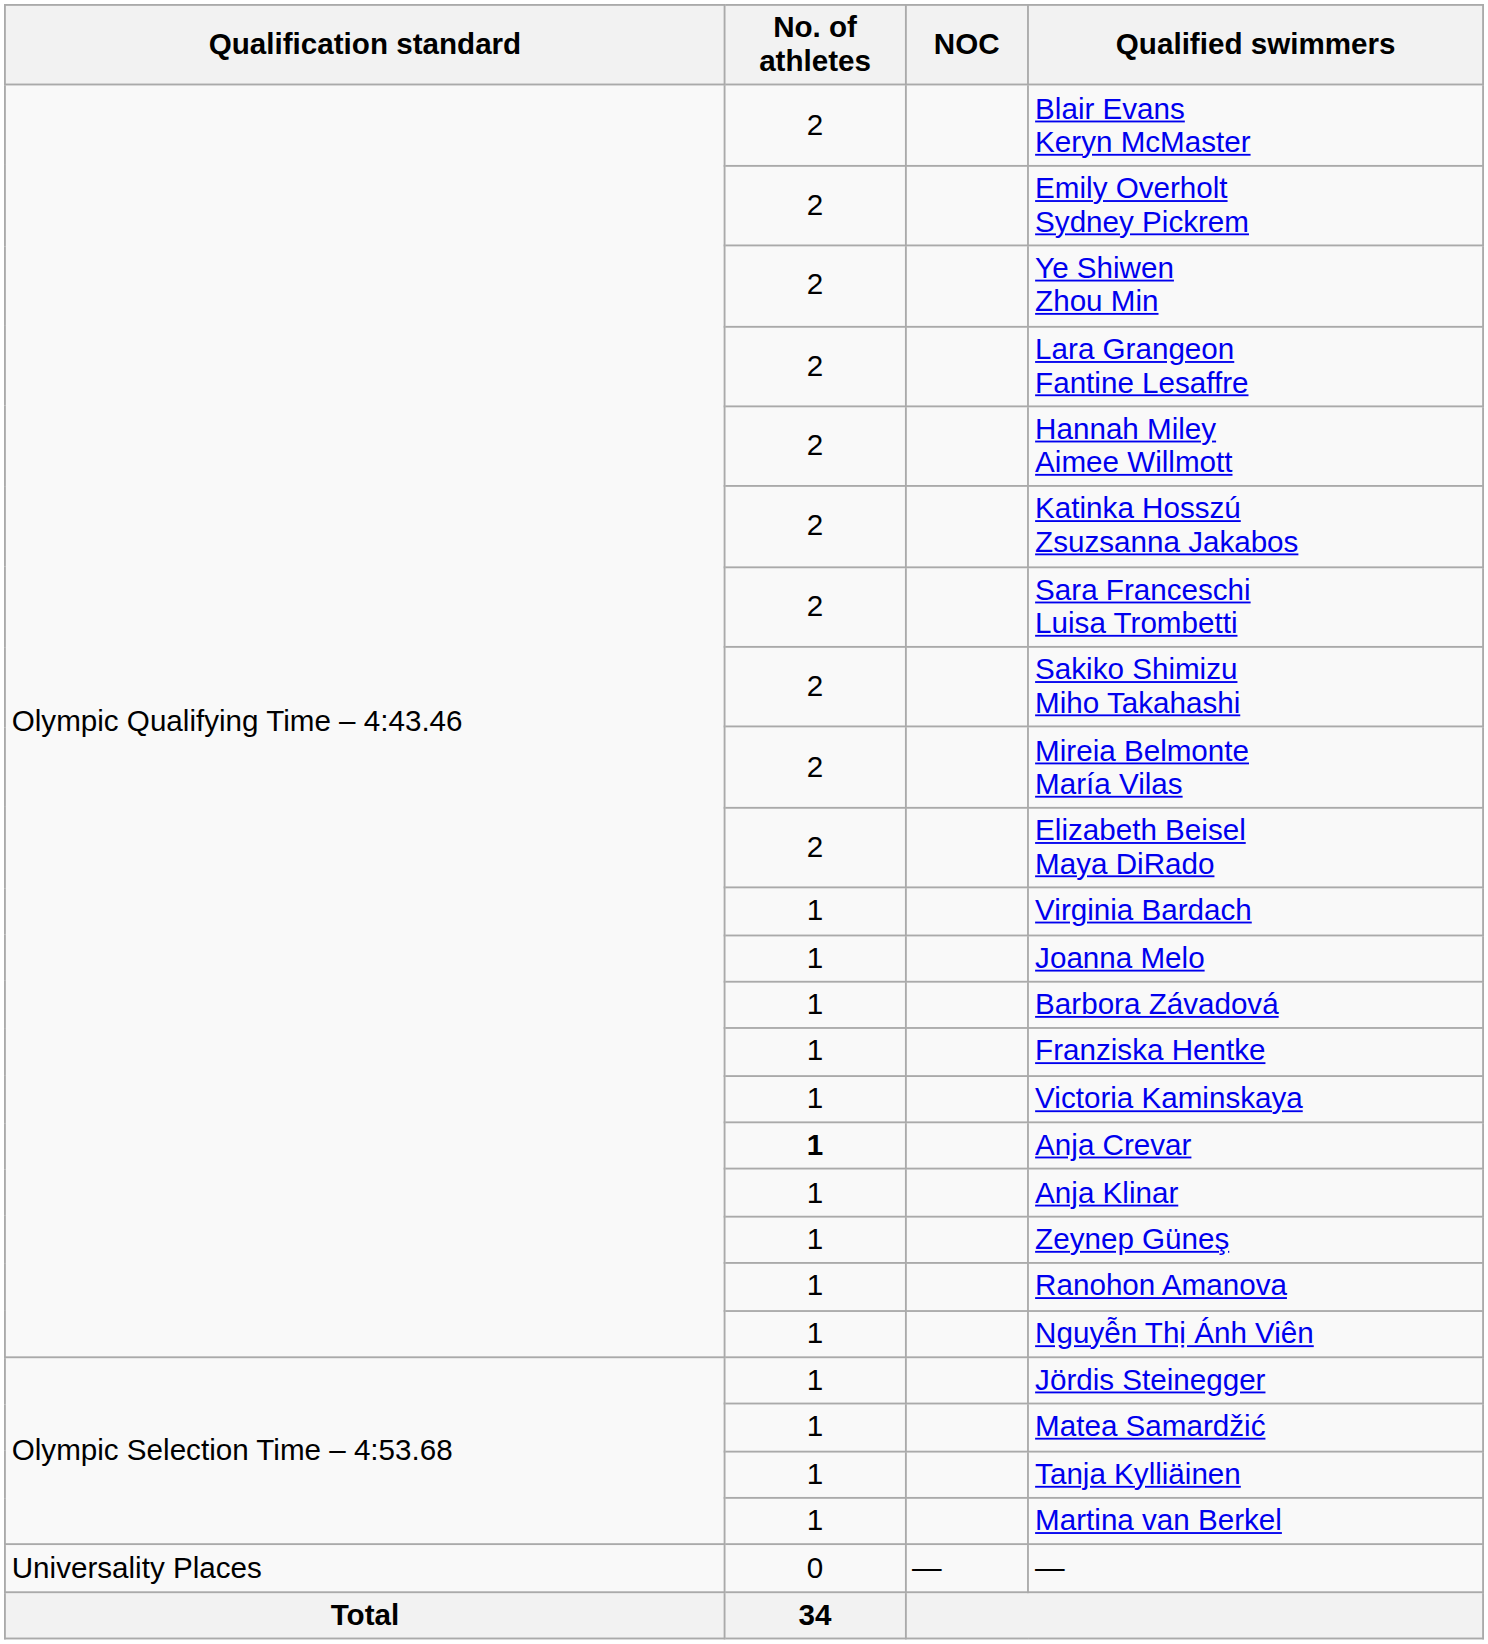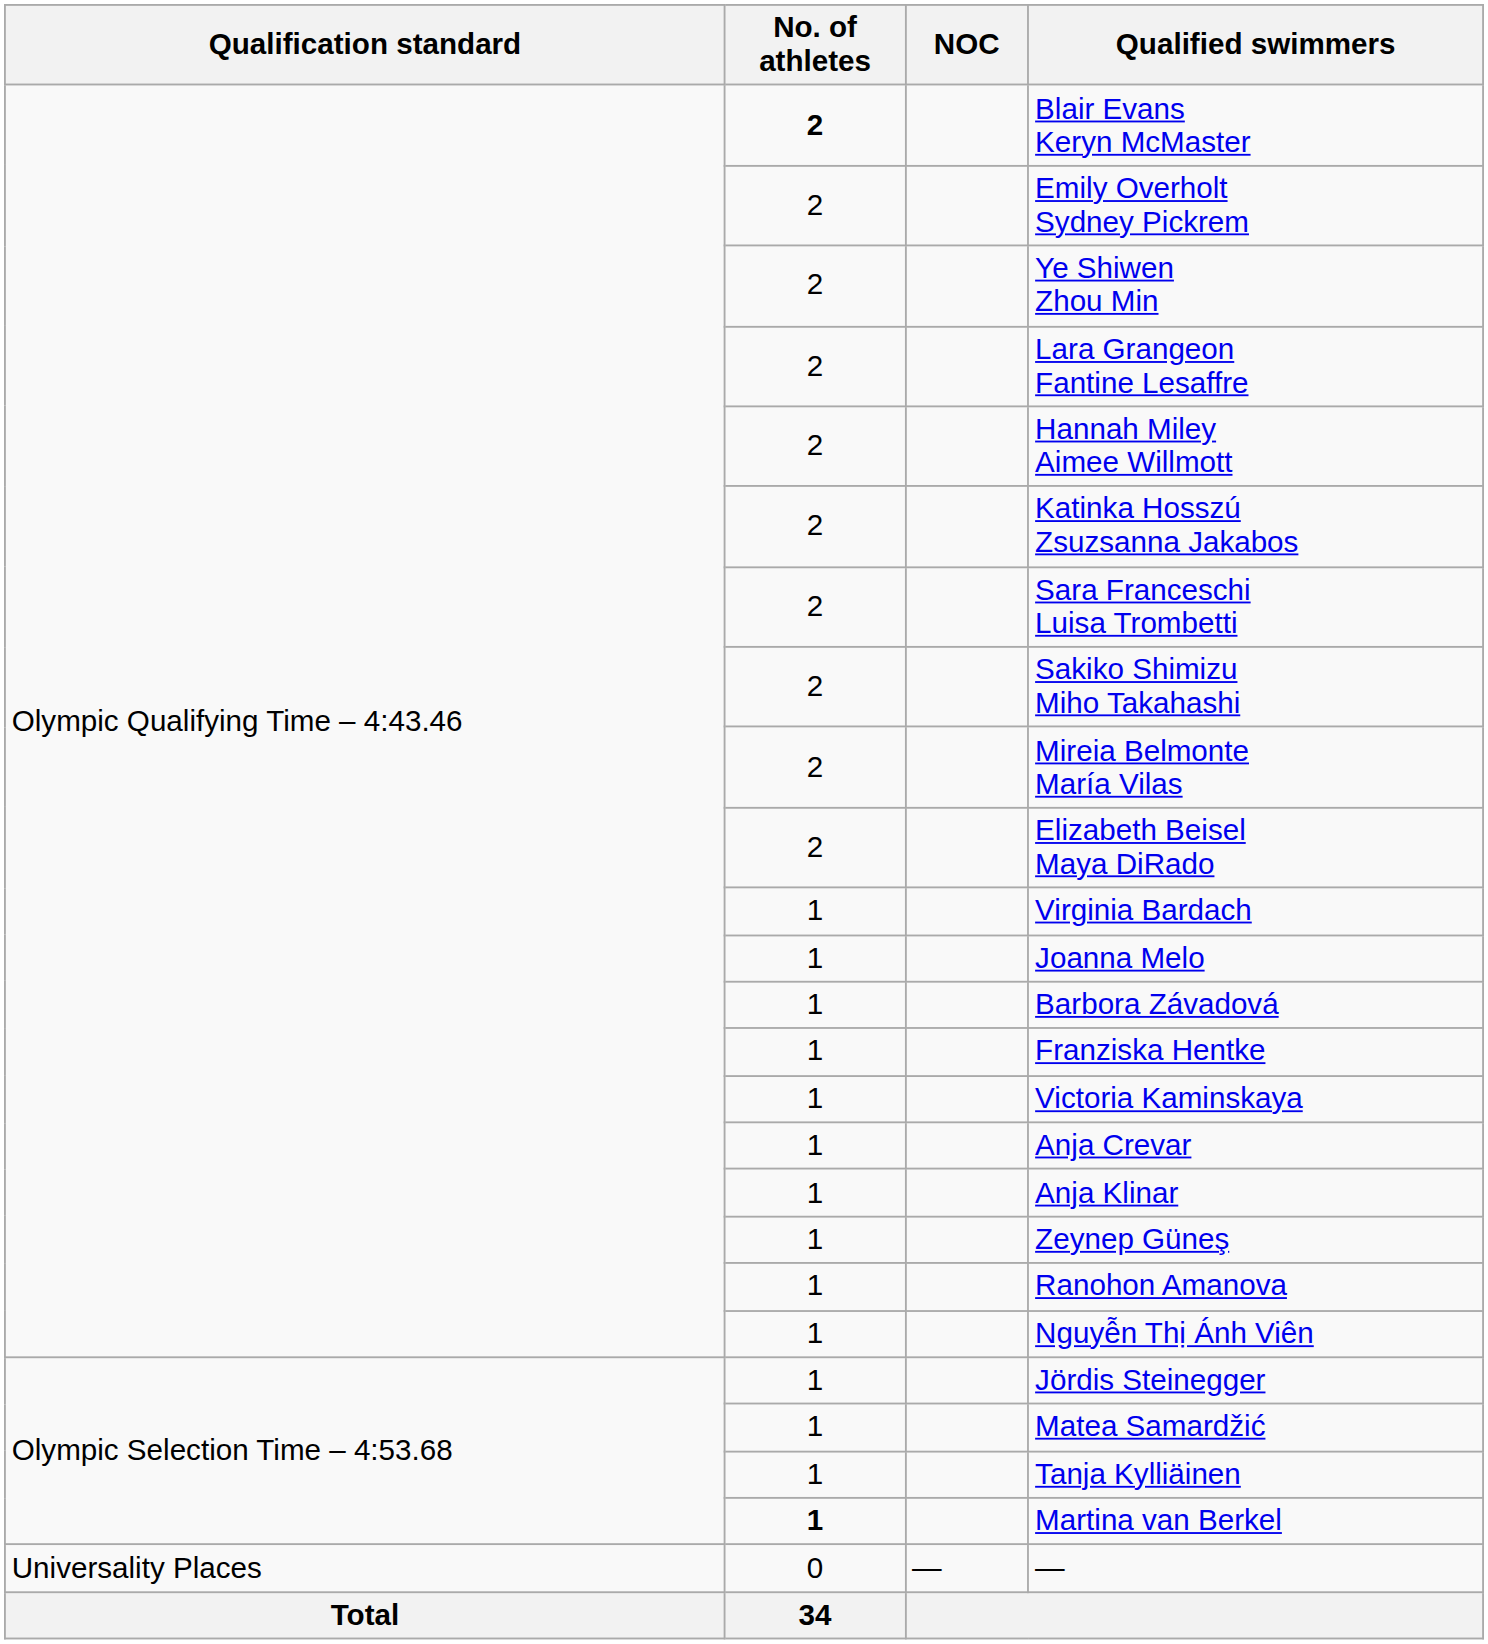(815, 124) normal -> (815, 124) bold
(815, 1145) bold -> (815, 1145) normal
(815, 1520) normal -> (815, 1520) bold
